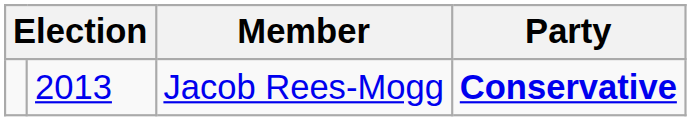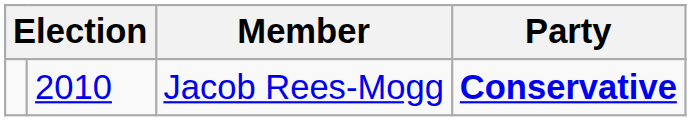(73, 86) 2013 -> (73, 86) 2010
